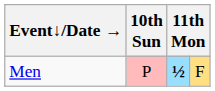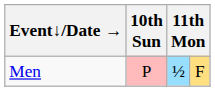(178, 71) bold -> (178, 71) normal
